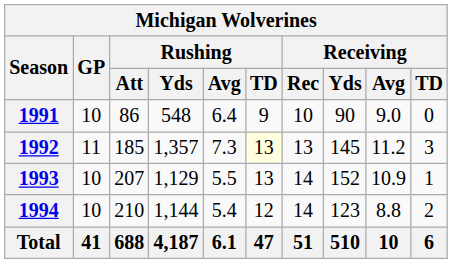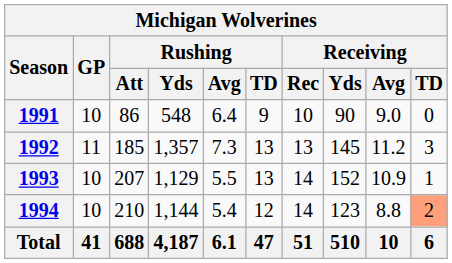(264, 147) lightyellow background -> (264, 147) no background
(429, 210) no background -> (429, 210) lightsalmon background
